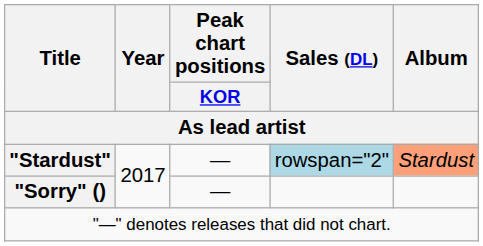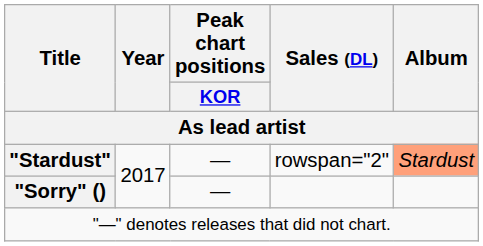(332, 159) lightblue background -> (332, 159) no background
